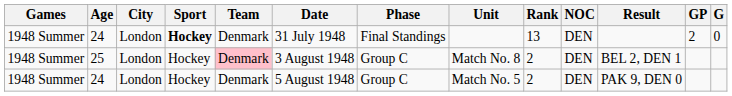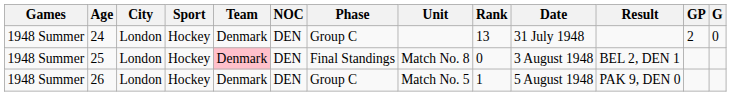columns swapped: (580, 15) <-> (315, 15)
(190, 36) bold -> (189, 36) normal
(403, 36) Final Standings -> (334, 36) Group C
(384, 58) Group C -> (352, 58) Final Standings
(530, 58) 2 -> (479, 58) 0
(97, 79) 24 -> (97, 79) 26
(530, 79) 2 -> (479, 79) 1
